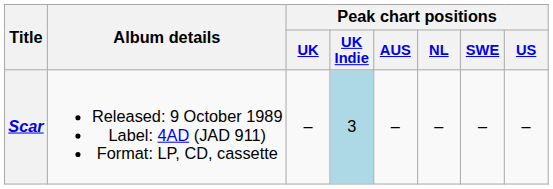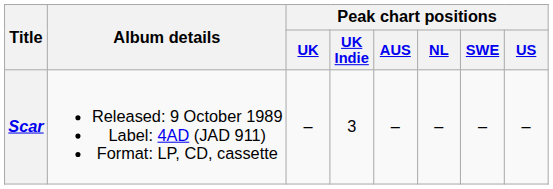(352, 126) lightblue background -> (352, 126) no background
